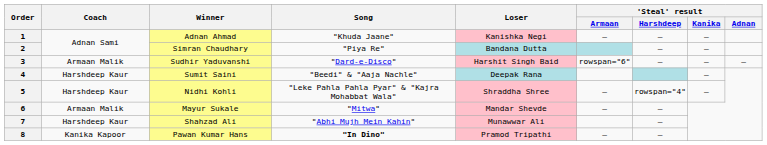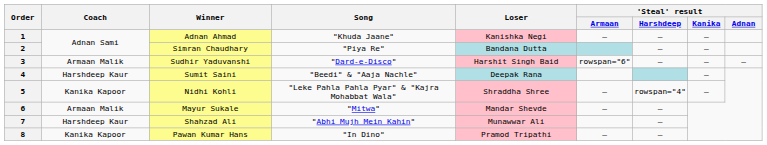(95, 91) Harshdeep Kaur -> (95, 91) Kanika Kapoor
(364, 134) bold -> (364, 134) normal
